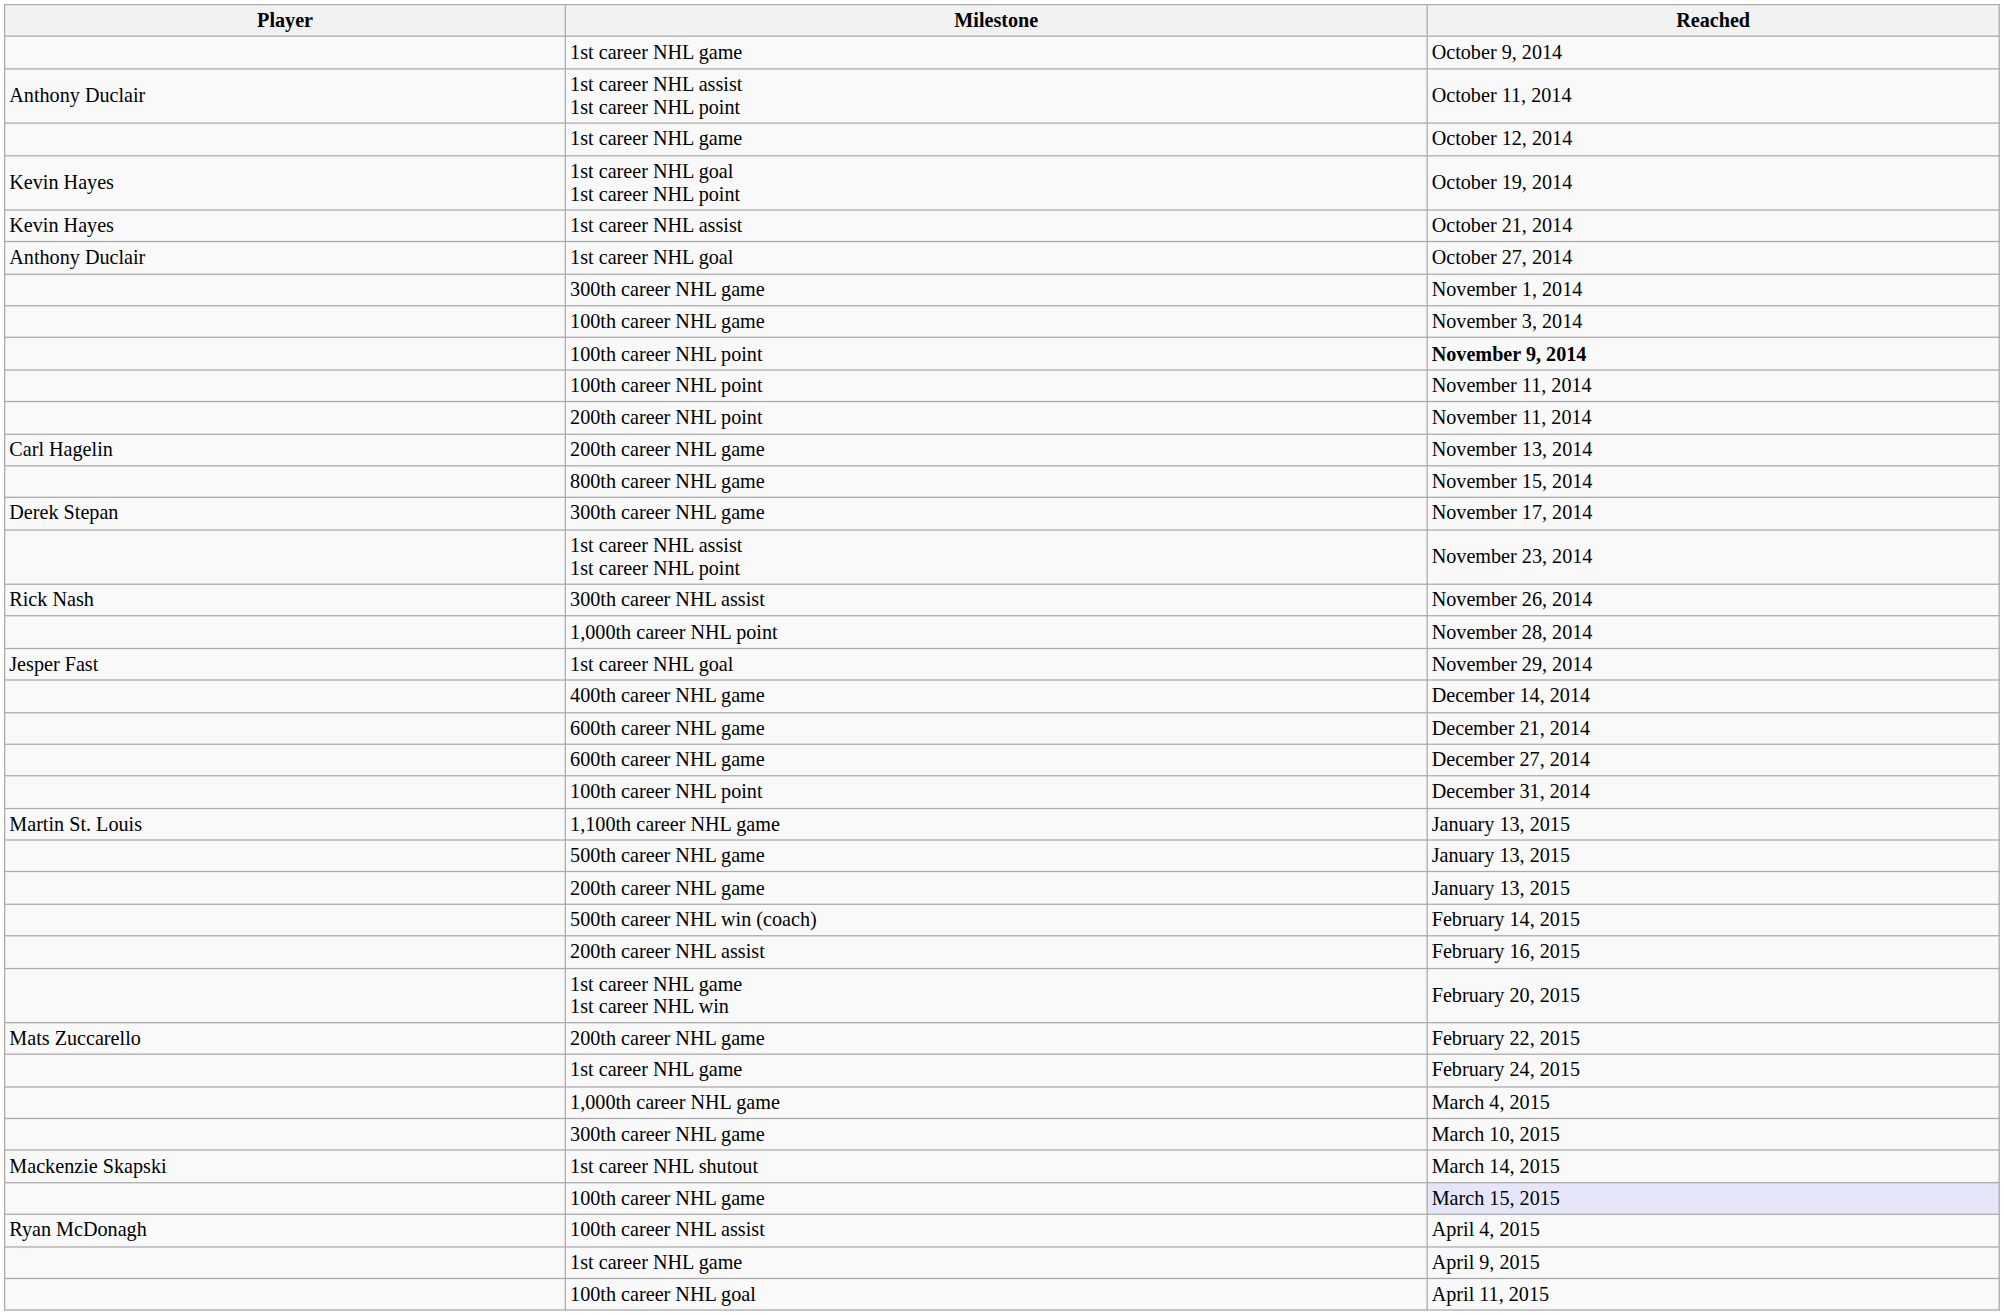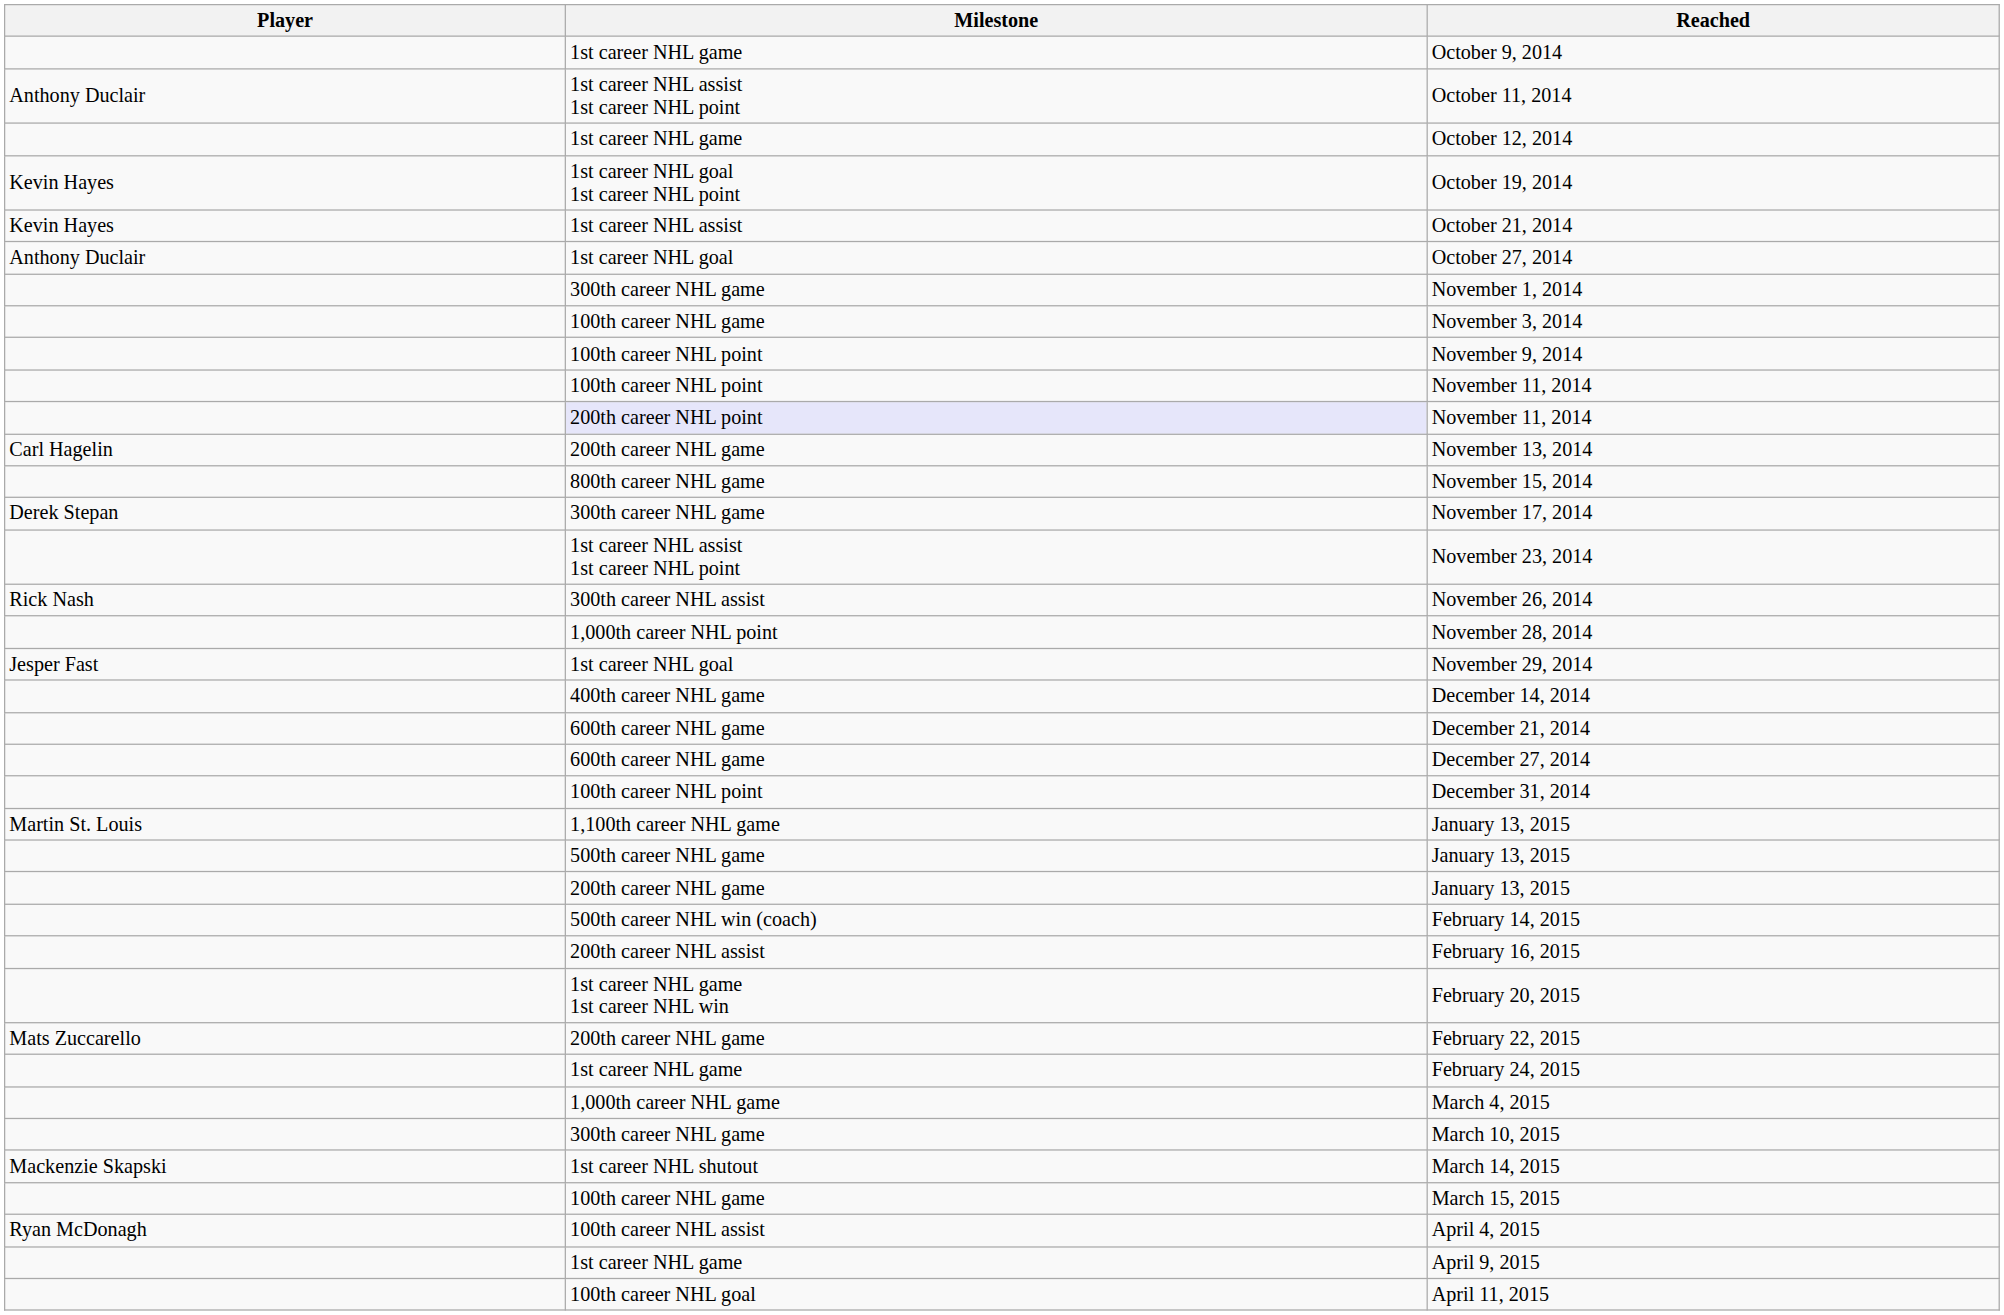(1509, 353) bold -> (1507, 353) normal
(666, 417) no background -> (666, 417) lavender background
(1496, 1198) lavender background -> (1496, 1198) no background
